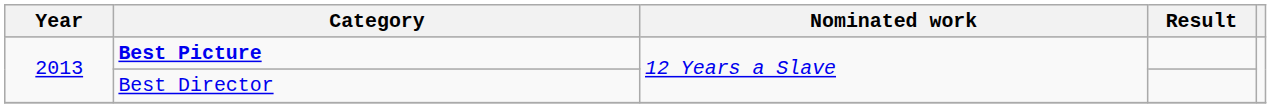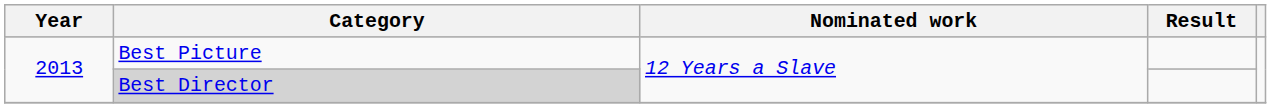(190, 53) bold -> (190, 53) normal
(196, 86) no background -> (196, 86) lightgrey background
